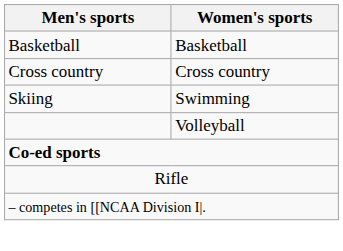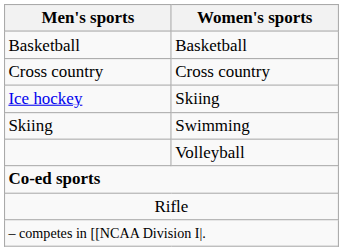+ row: (45, 98)
